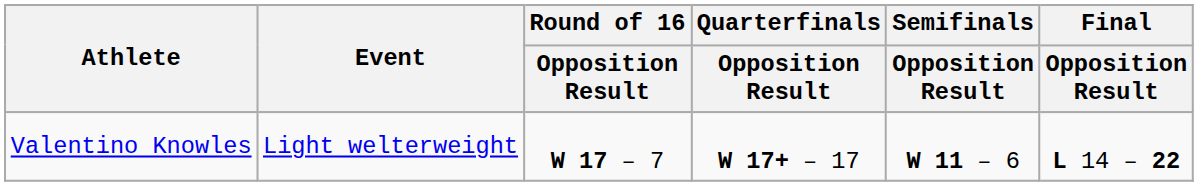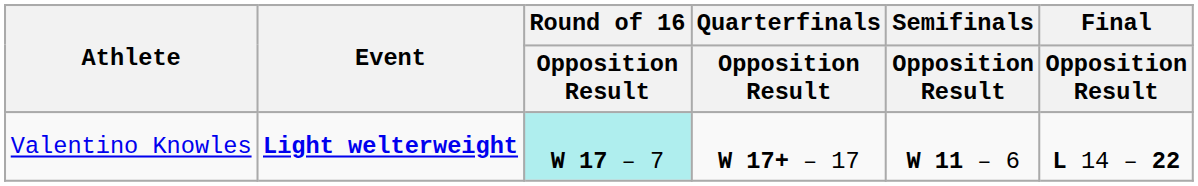(391, 146) normal -> (391, 146) bold
(607, 161) no background -> (607, 161) paleturquoise background
